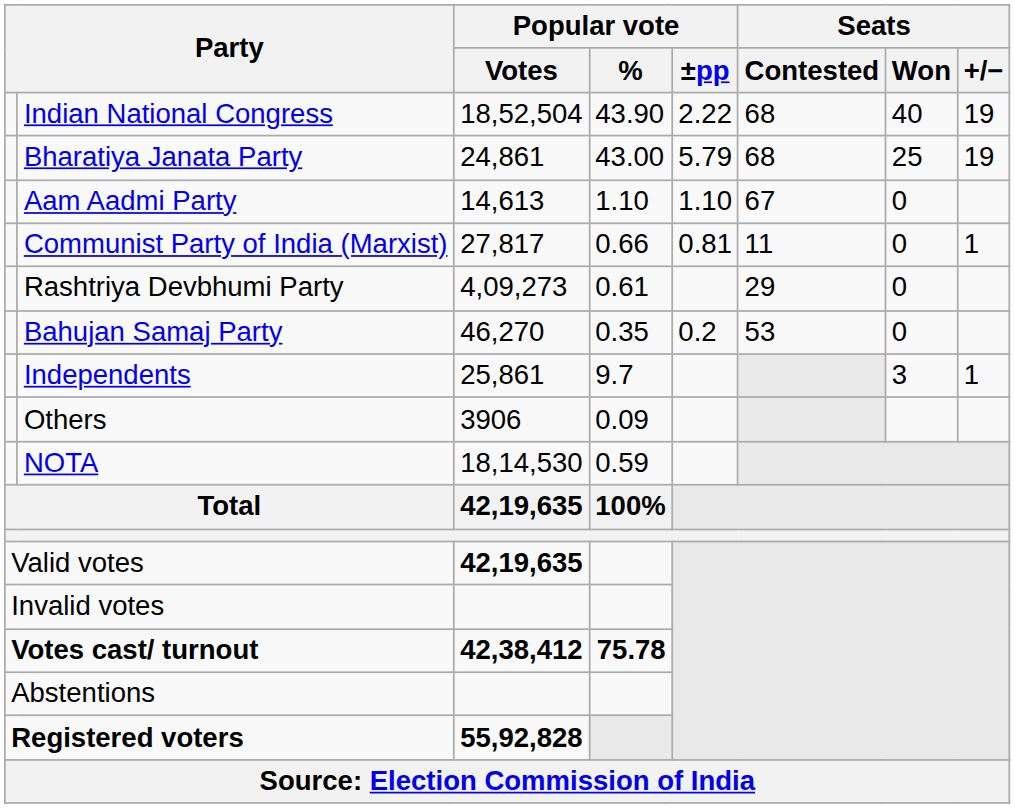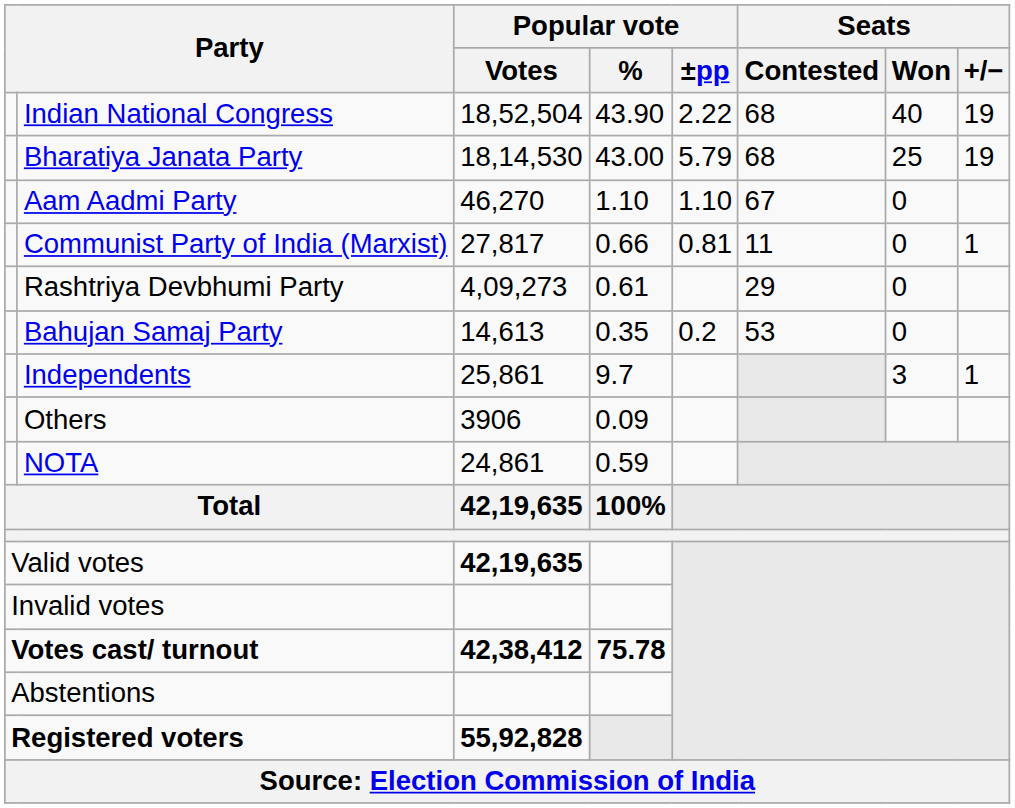(502, 157) 24,861 -> (521, 157) 18,14,530
(502, 200) 14,613 -> (502, 200) 46,270
(502, 331) 46,270 -> (502, 331) 14,613
(521, 462) 18,14,530 -> (502, 462) 24,861
